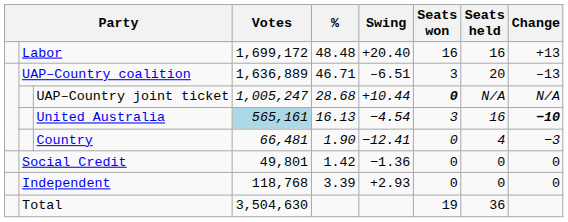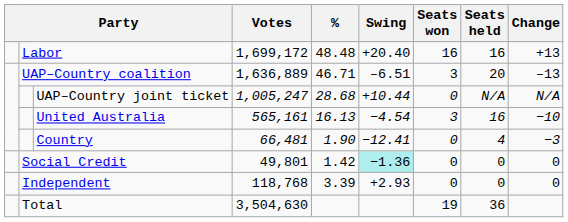(454, 96) bold -> (454, 96) normal
(280, 118) lightblue background -> (280, 118) no background
(548, 118) bold -> (548, 118) normal
(390, 162) no background -> (390, 162) paleturquoise background
